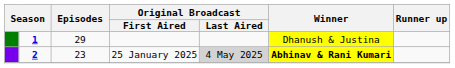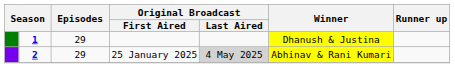(80, 55) 23 -> (80, 55) 29
(331, 55) bold -> (331, 55) normal
